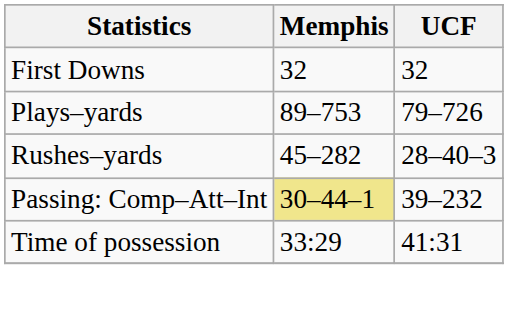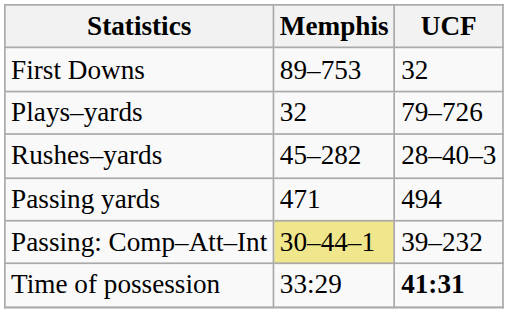(293, 69) 32 -> (321, 69) 89–753
(321, 112) 89–753 -> (293, 112) 32
+ row: (86, 198)
(432, 241) normal -> (433, 284) bold
